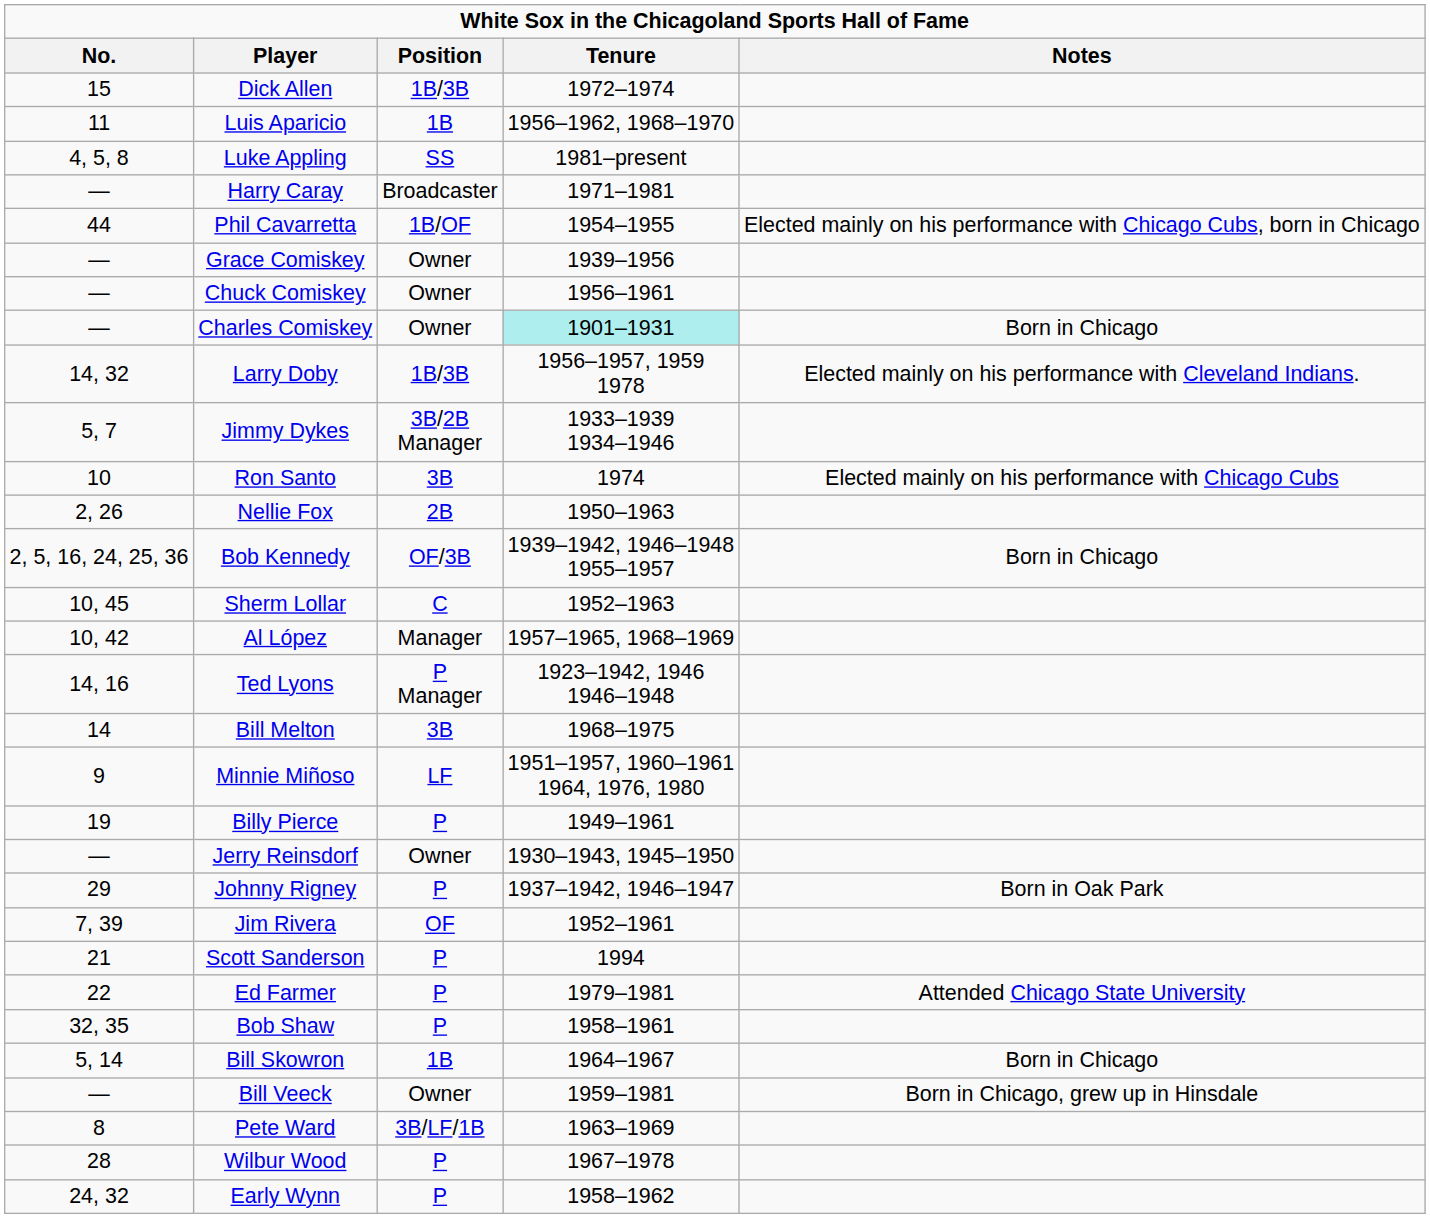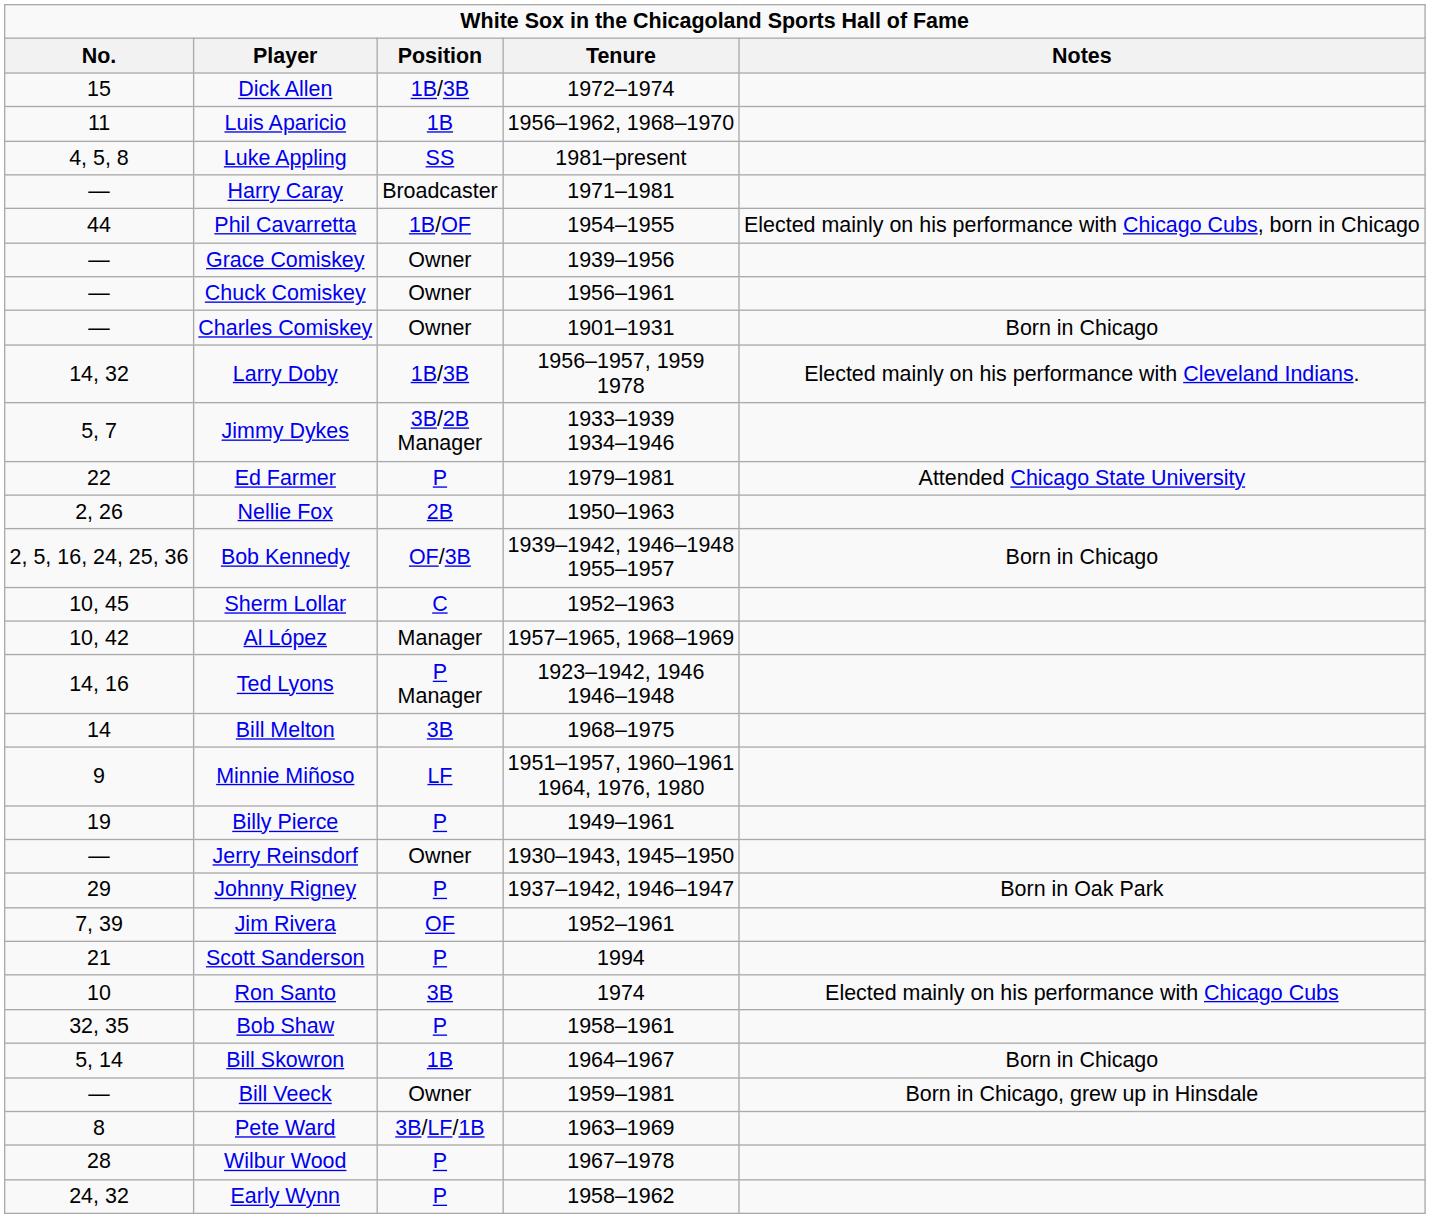(621, 327) paleturquoise background -> (621, 327) no background
rows swapped: (285, 992) <-> (285, 477)
